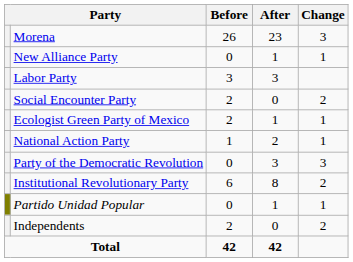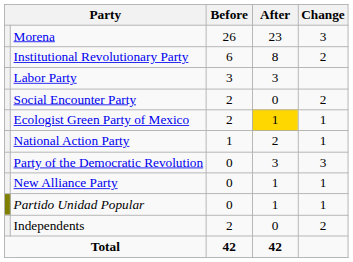rows swapped: (101, 183) <-> (66, 57)
(275, 120) no background -> (275, 120) gold background
